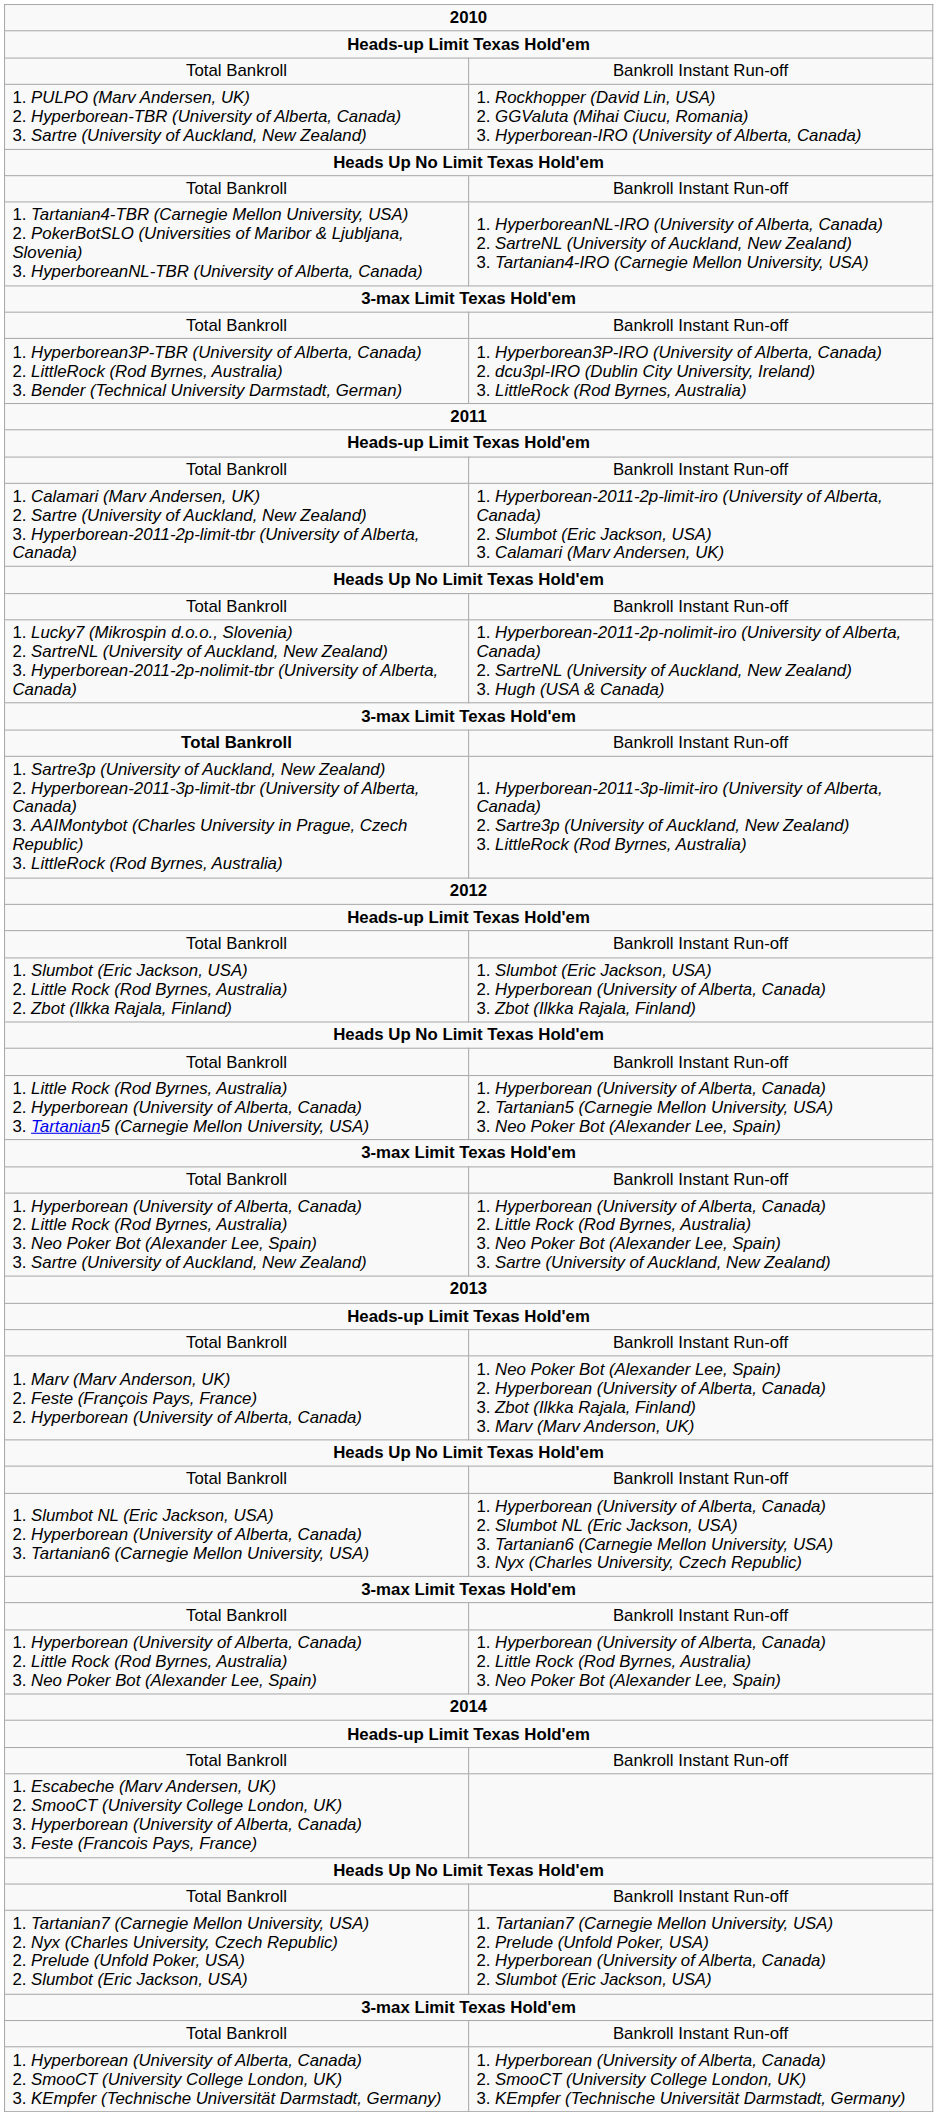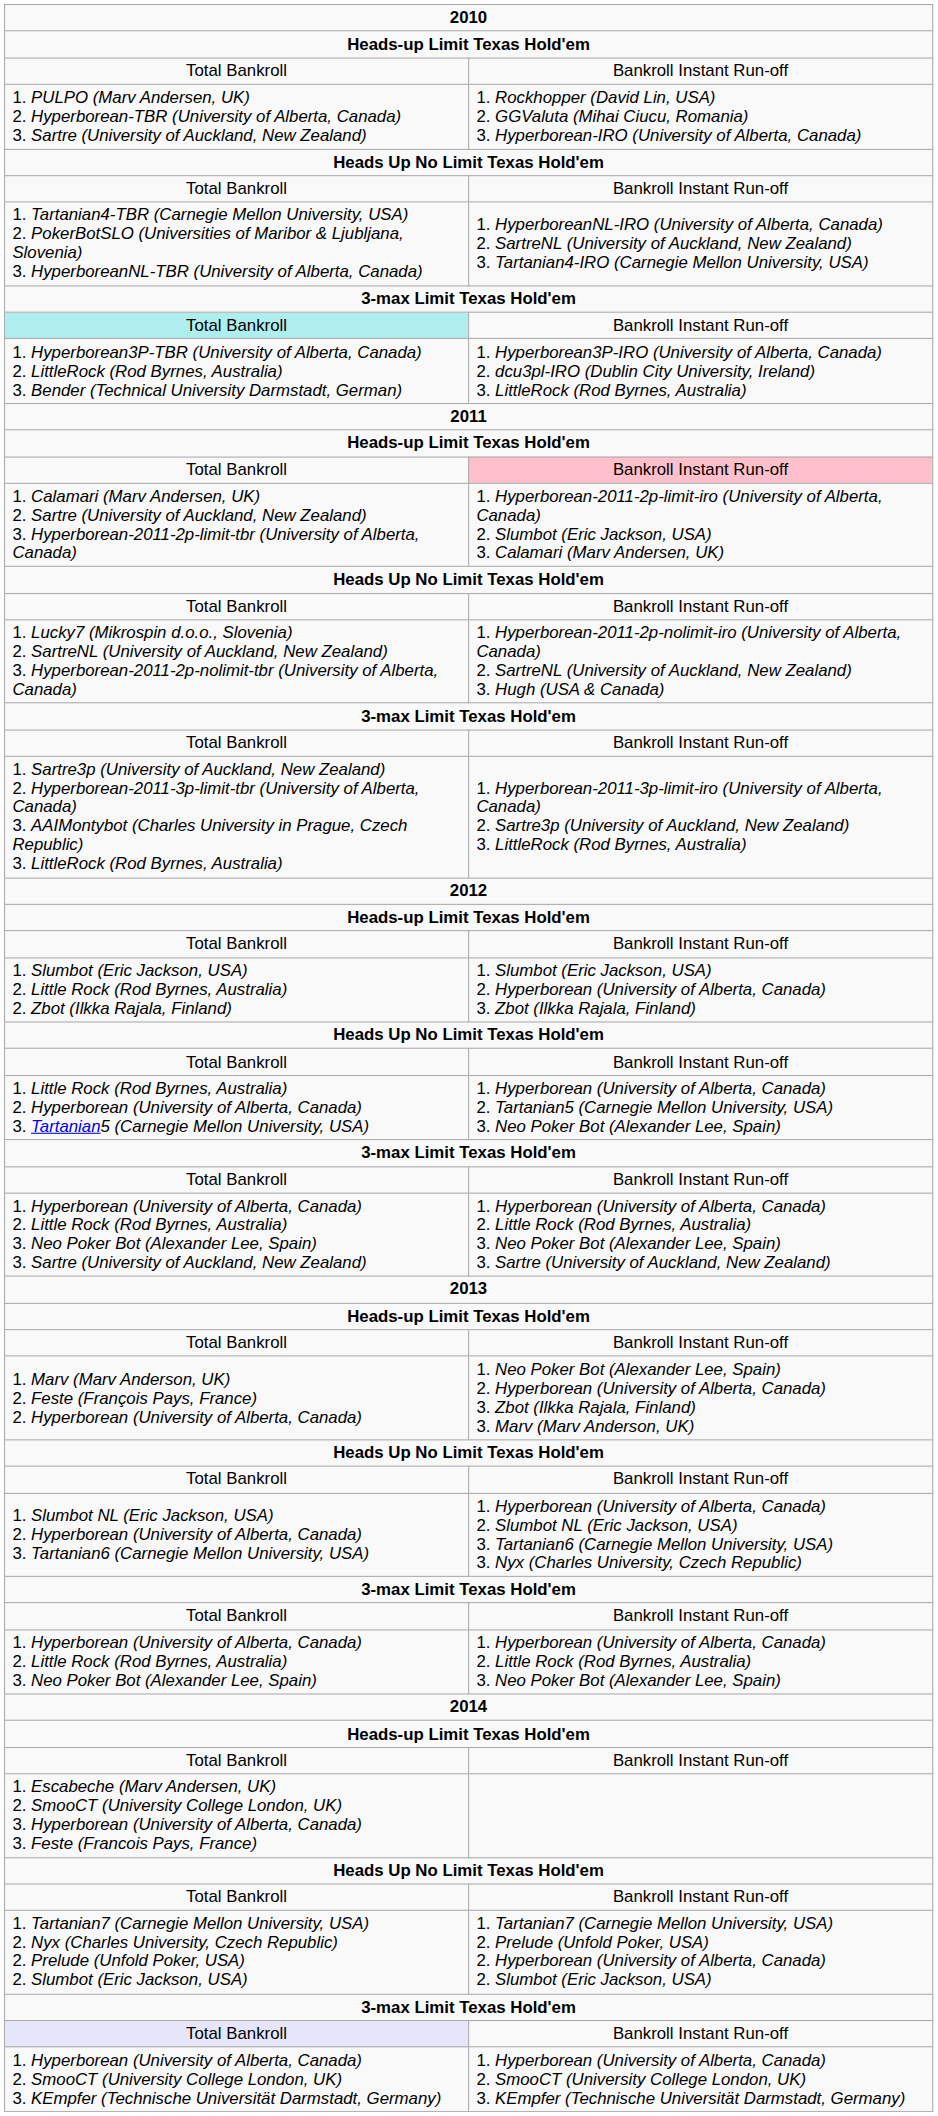(237, 325) no background -> (237, 325) paleturquoise background
(701, 469) no background -> (701, 469) pink background
(237, 743) bold -> (237, 743) normal
(237, 2033) no background -> (237, 2033) lavender background
